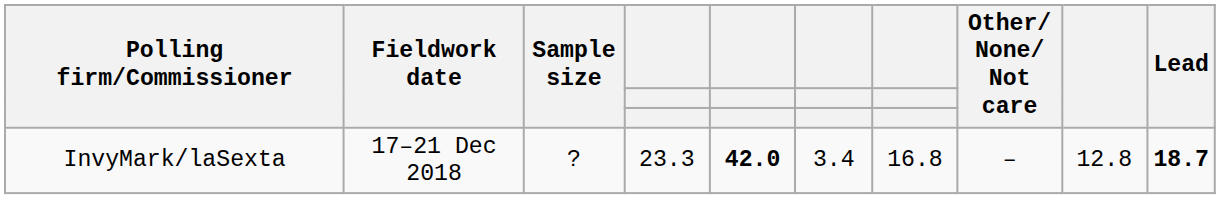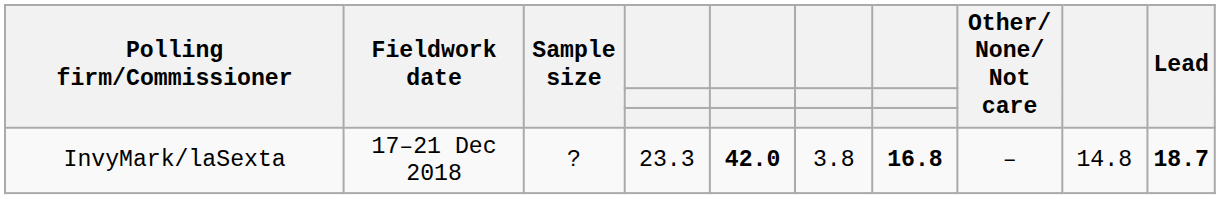(834, 160) 3.4 -> (834, 160) 3.8
(915, 160) normal -> (915, 160) bold
(1104, 160) 12.8 -> (1104, 160) 14.8
